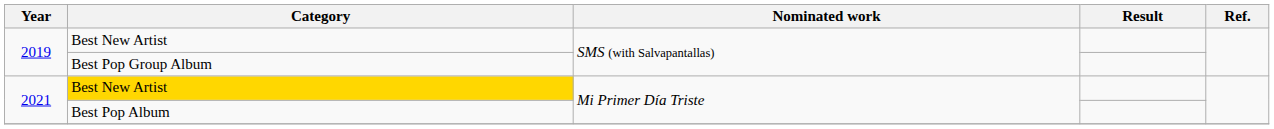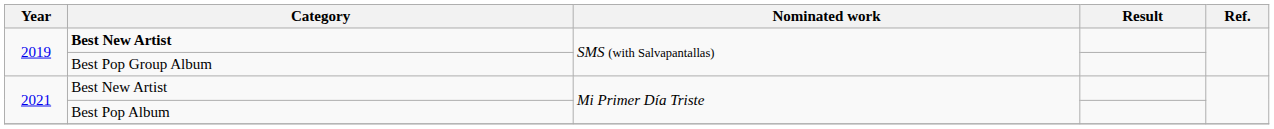(119, 40) normal -> (121, 40) bold
(119, 87) gold background -> (119, 87) no background
